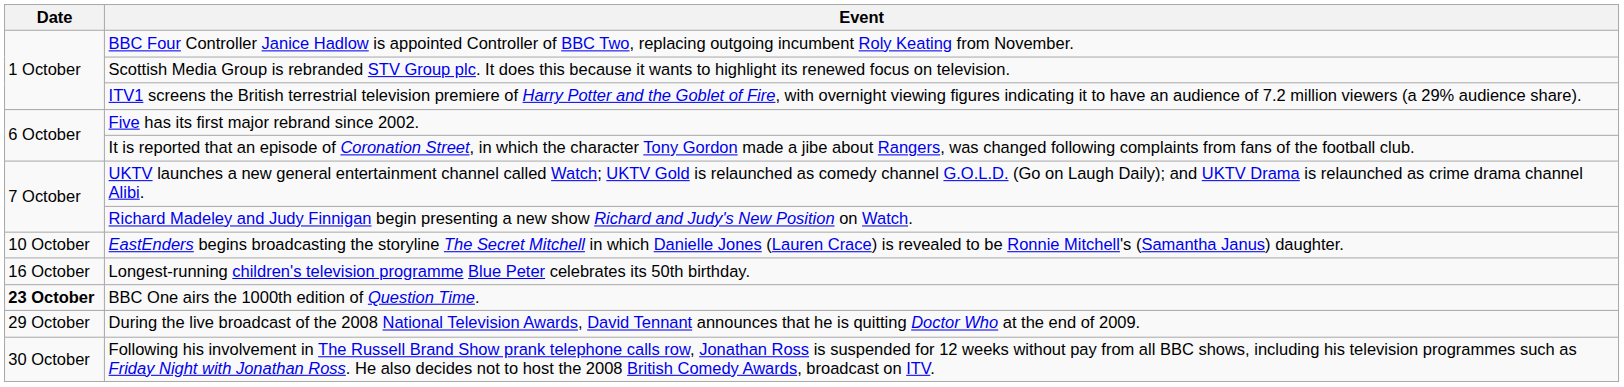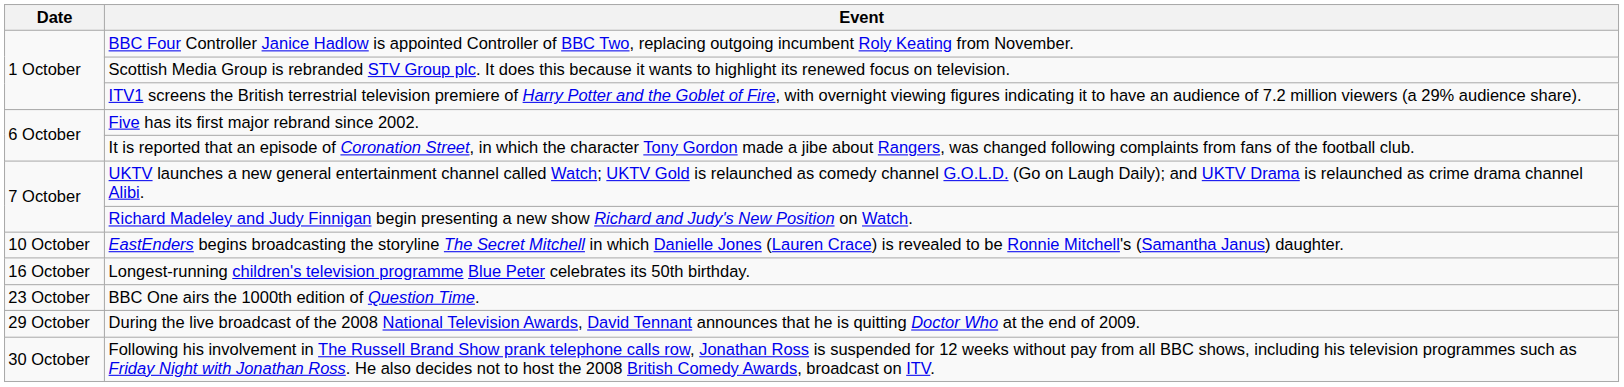(51, 297) bold -> (49, 297) normal
